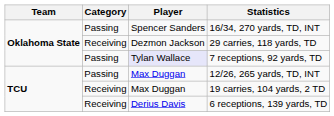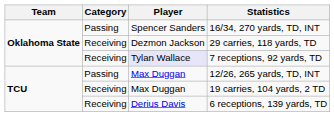(101, 58) Passing -> (105, 58) Receiving
